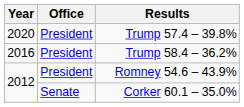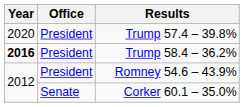(21, 53) normal -> (21, 53) bold
